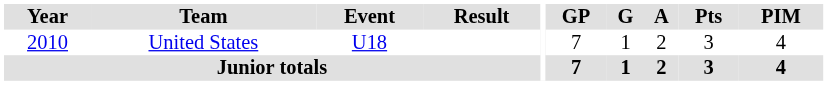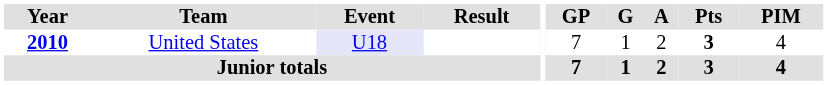(48, 42) normal -> (48, 42) bold
(369, 42) no background -> (369, 42) lavender background
(709, 42) normal -> (709, 42) bold
